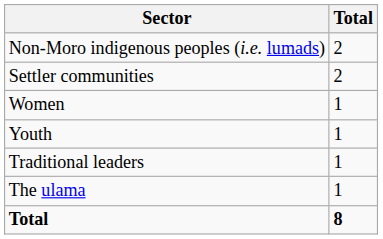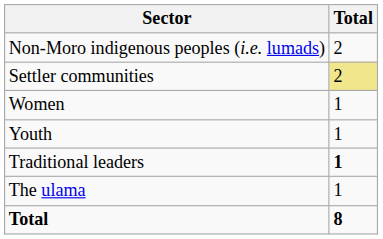(338, 76) no background -> (338, 76) khaki background
(338, 162) normal -> (338, 162) bold
